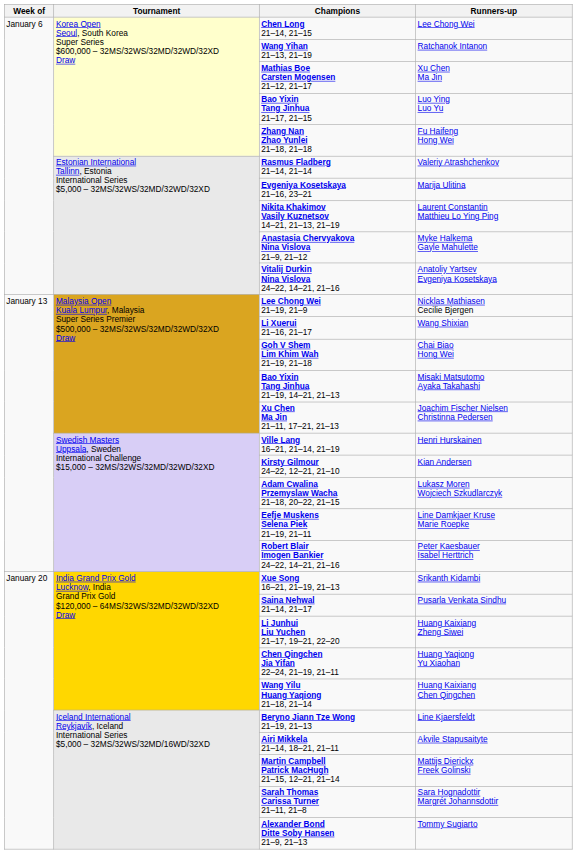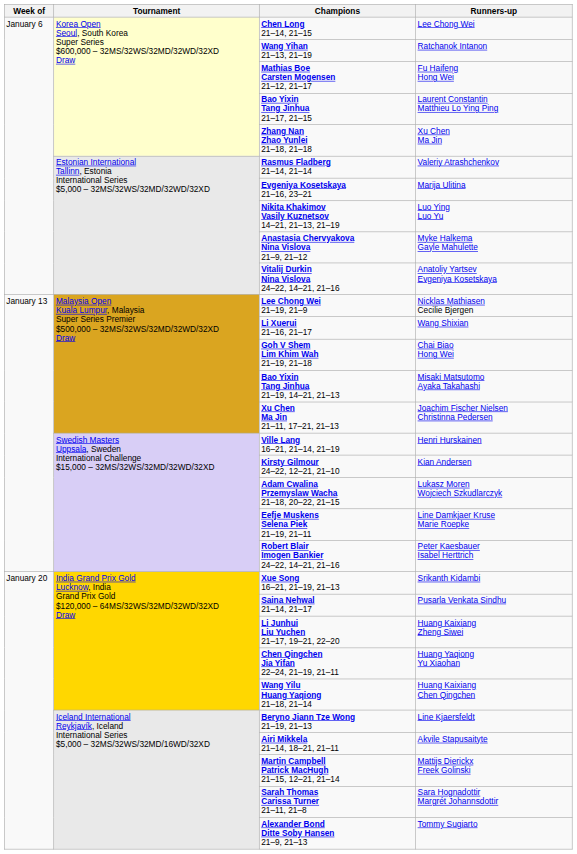(434, 73) Xu Chen Ma Jin -> (438, 73) Fu Haifeng Hong Wei
(434, 104) Luo Ying Luo Yu -> (458, 104) Laurent Constantin Matthieu Lo Ying Ping
(438, 135) Fu Haifeng Hong Wei -> (434, 135) Xu Chen Ma Jin
(458, 211) Laurent Constantin Matthieu Lo Ying Ping -> (434, 211) Luo Ying Luo Yu
